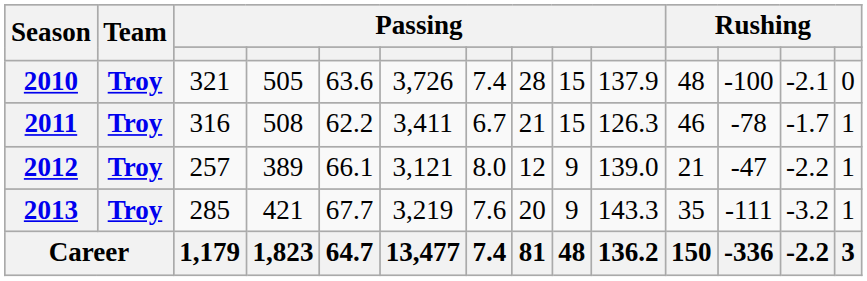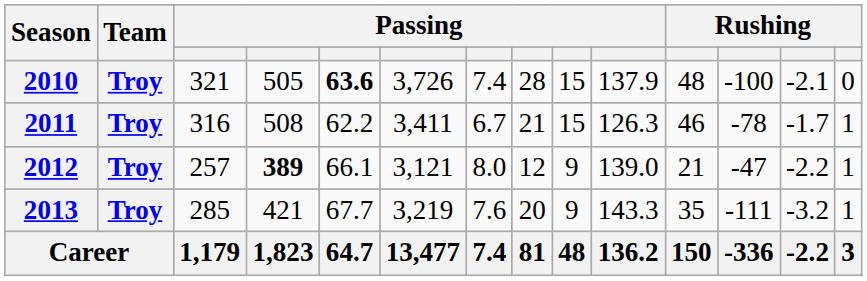(350, 81) normal -> (350, 81) bold
(283, 167) normal -> (283, 167) bold
